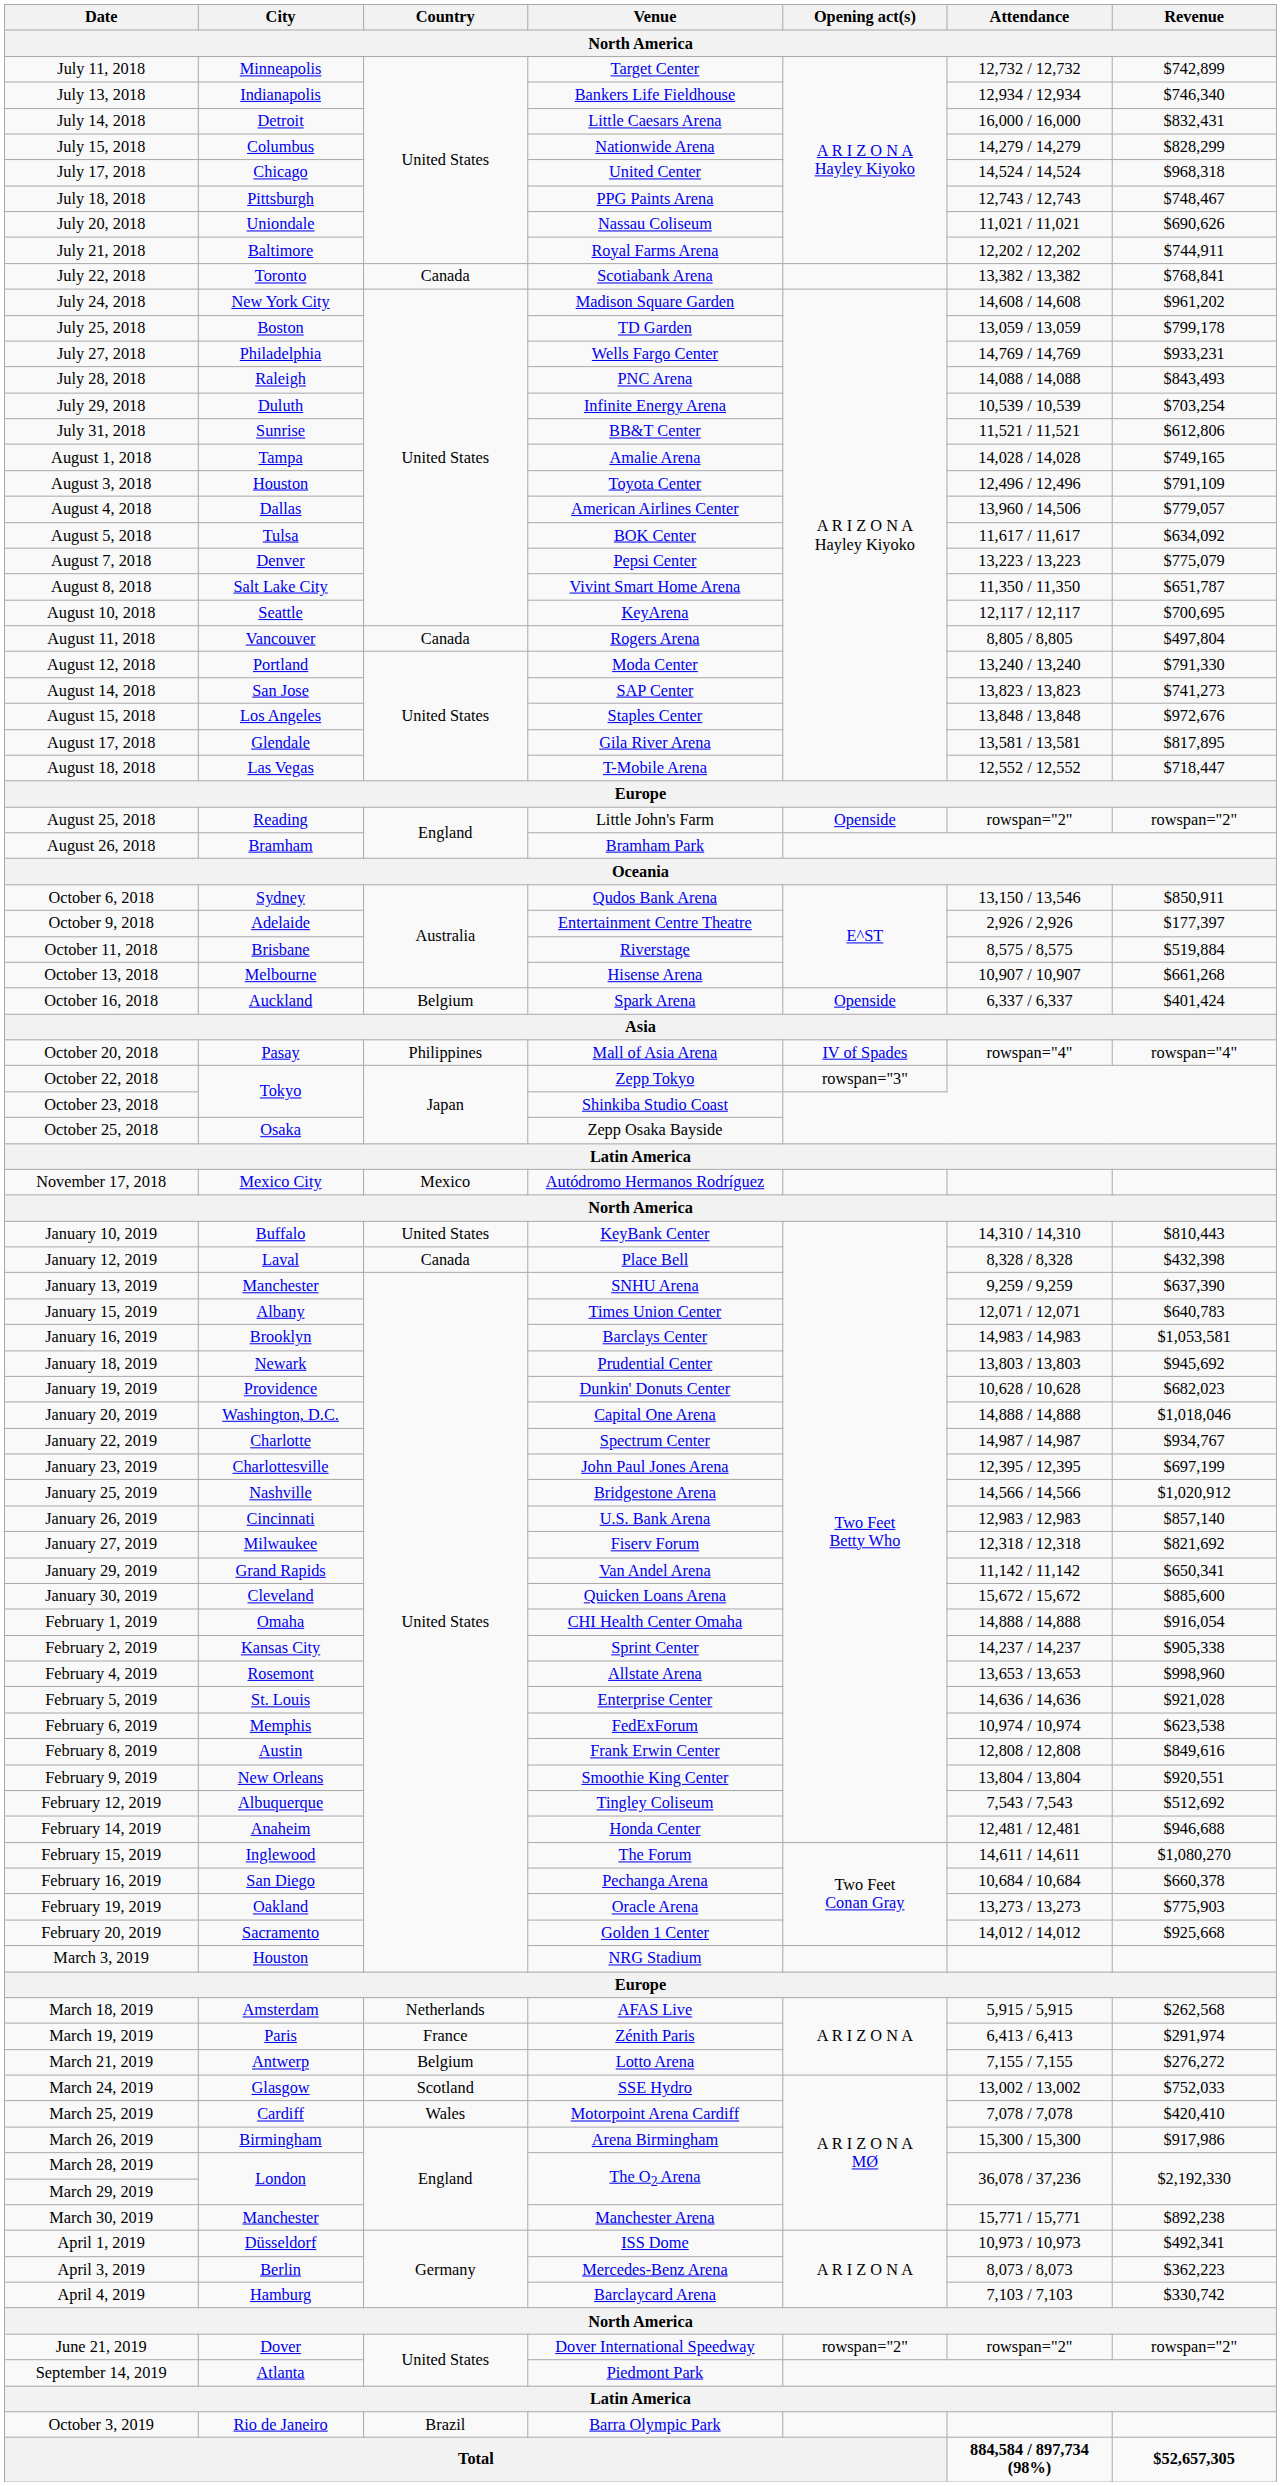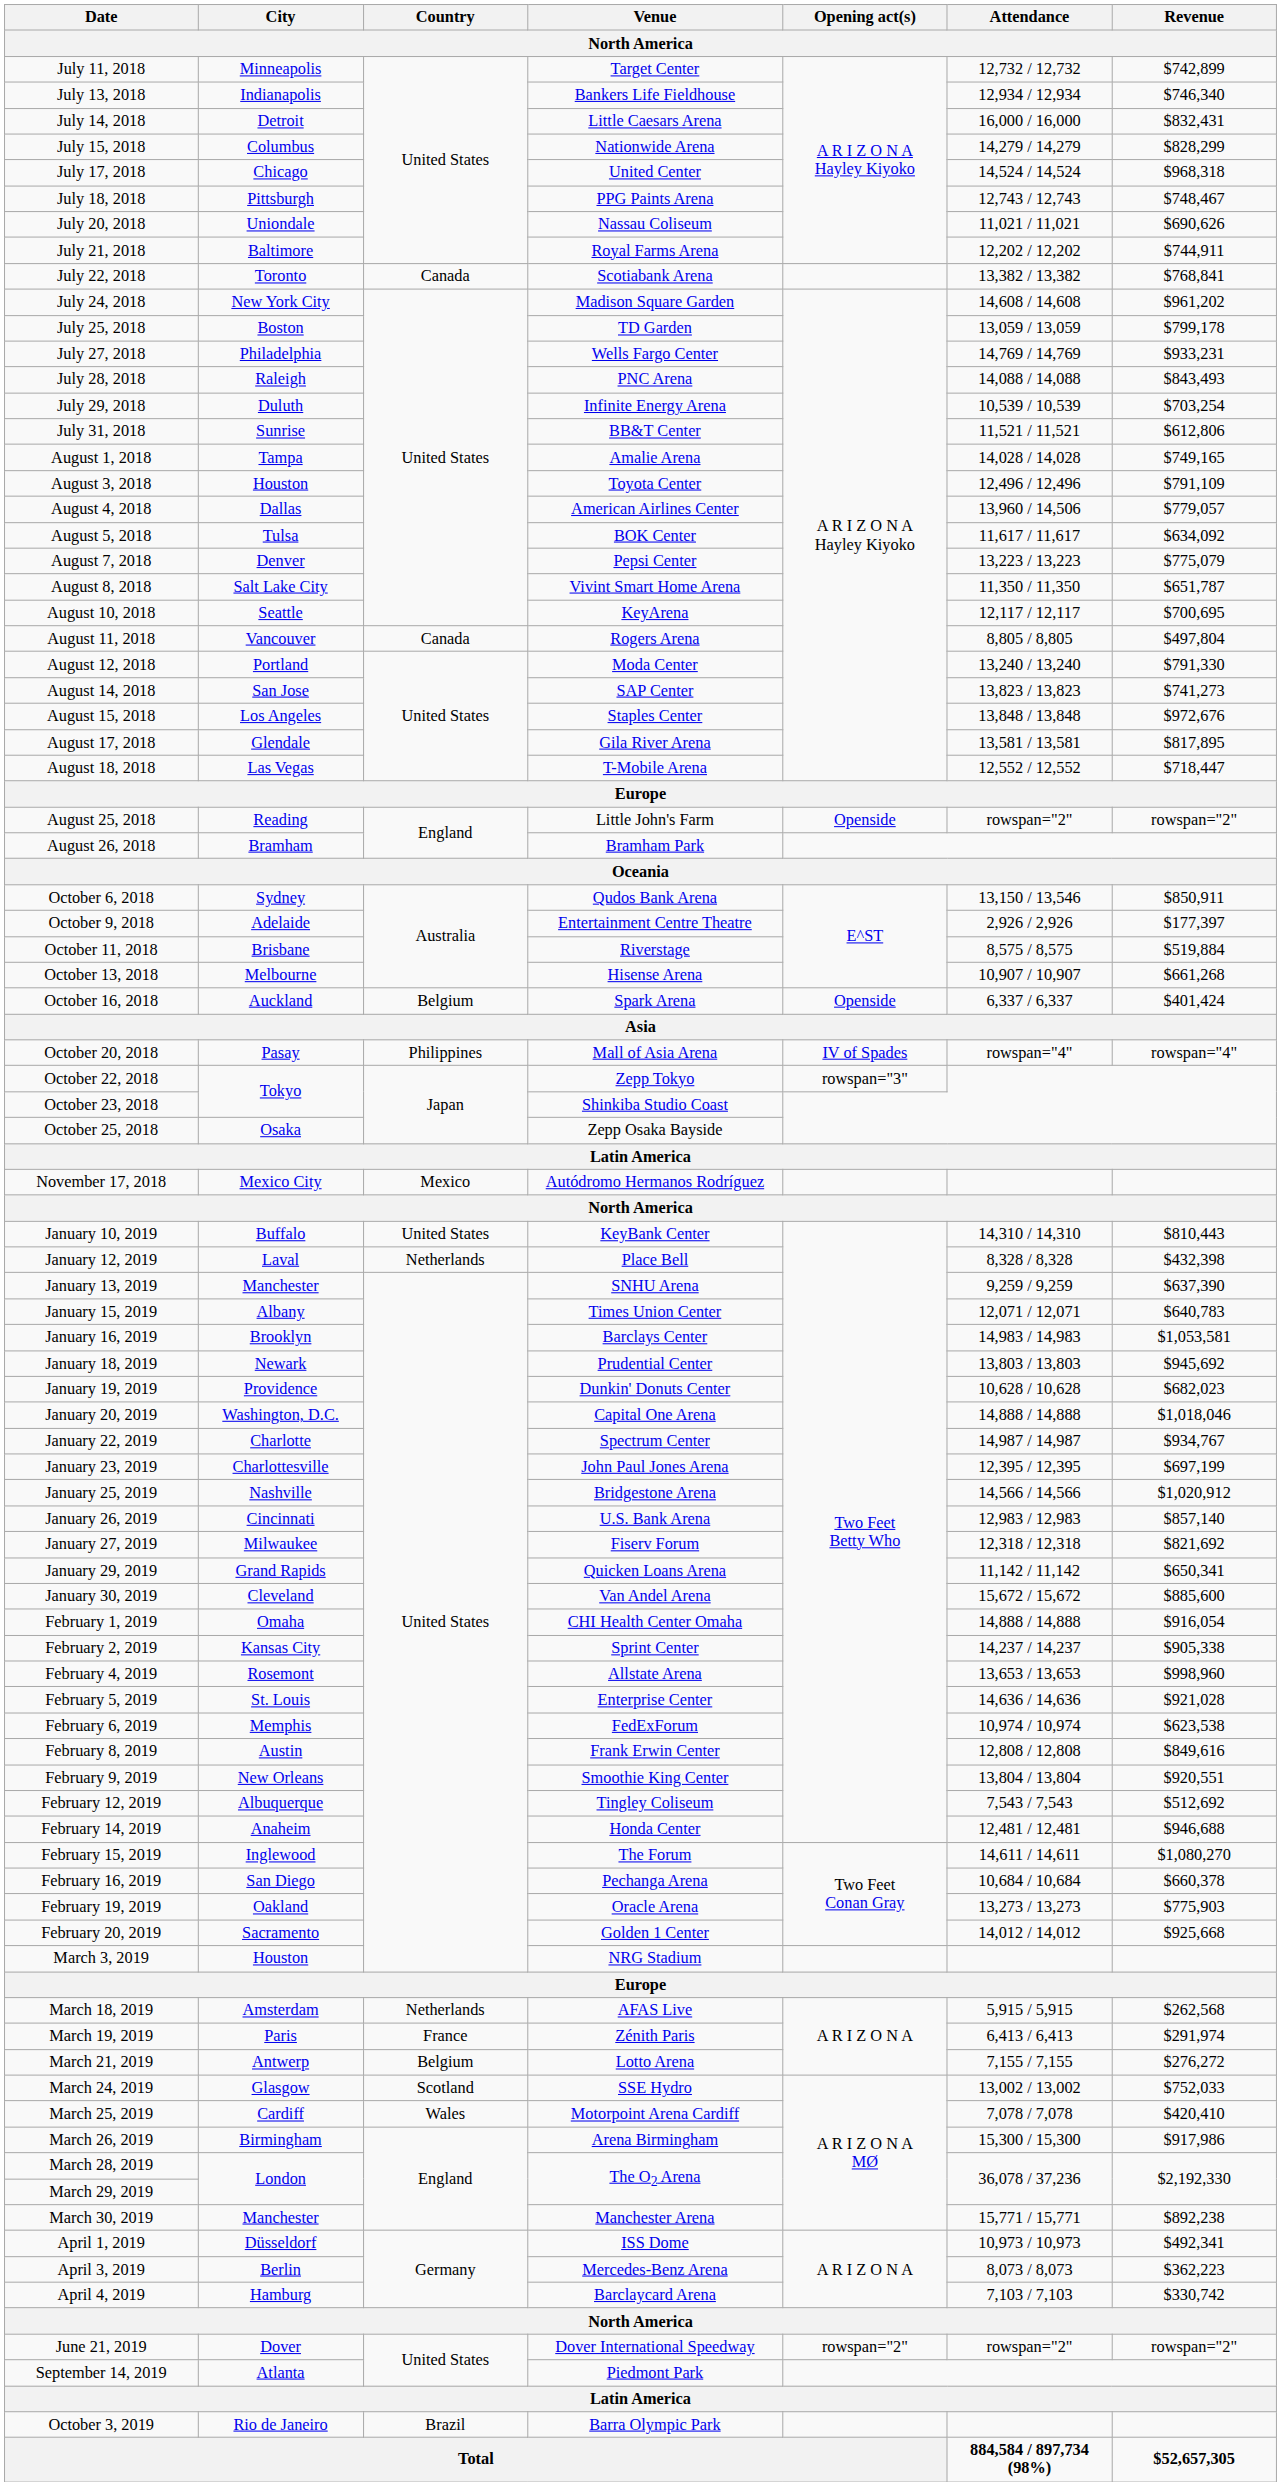(445, 1259) Canada -> (445, 1259) Netherlands
(655, 1570) Van Andel Arena -> (655, 1570) Quicken Loans Arena
(655, 1596) Quicken Loans Arena -> (655, 1596) Van Andel Arena
